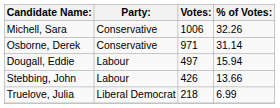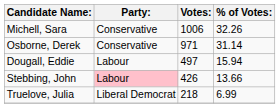(113, 78) no background -> (113, 78) pink background
